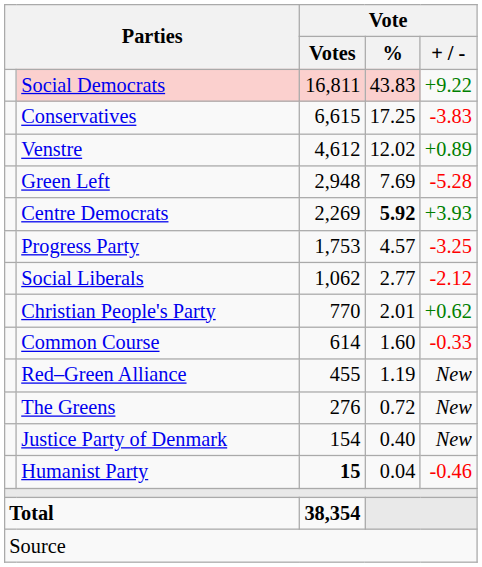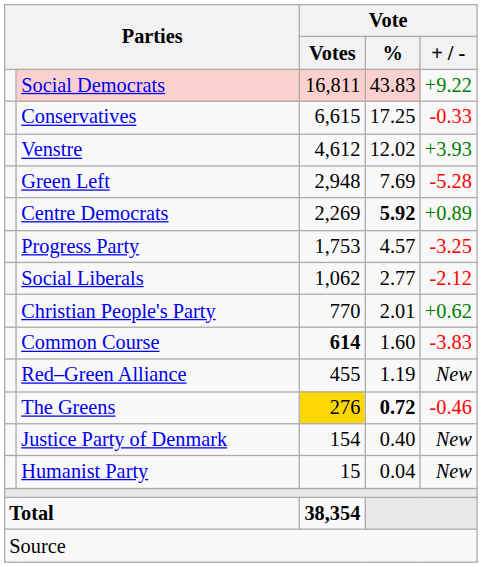(451, 117) -3.83 -> (451, 117) -0.33
(448, 149) +0.89 -> (448, 149) +3.93
(448, 213) +3.93 -> (448, 213) +0.89
(345, 342) normal -> (345, 342) bold
(451, 342) -0.33 -> (451, 342) -3.83
(345, 407) no background -> (345, 407) gold background
(398, 407) normal -> (398, 407) bold
(454, 407) New -> (451, 407) -0.46
(350, 471) bold -> (350, 471) normal
(451, 471) -0.46 -> (454, 471) New
